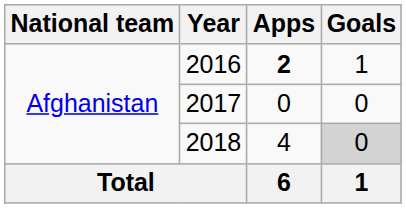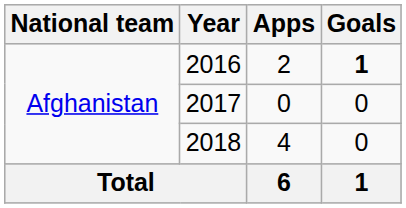(284, 63) bold -> (284, 63) normal
(361, 63) normal -> (361, 63) bold
(361, 143) lightgrey background -> (361, 143) no background
